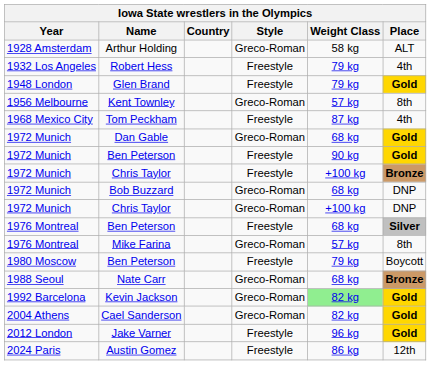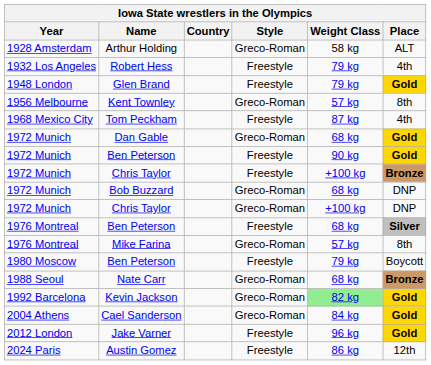(345, 315) 82 kg -> (345, 315) 84 kg
